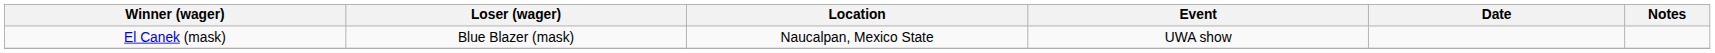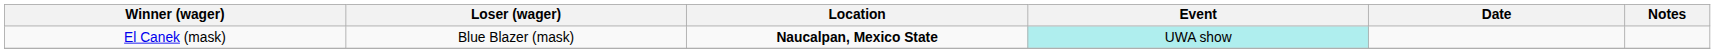(857, 37) normal -> (857, 37) bold
(1198, 37) no background -> (1198, 37) paleturquoise background
